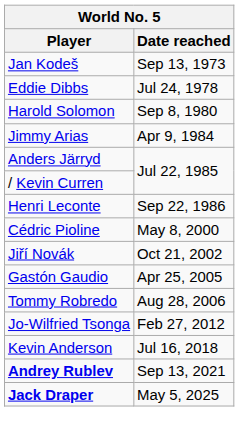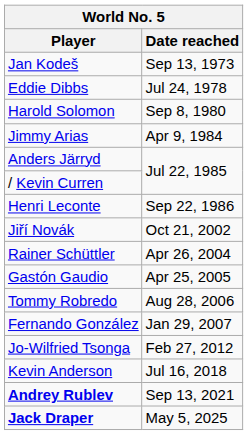- row: (54, 229)
+ row: (61, 253)
+ row: (73, 324)
